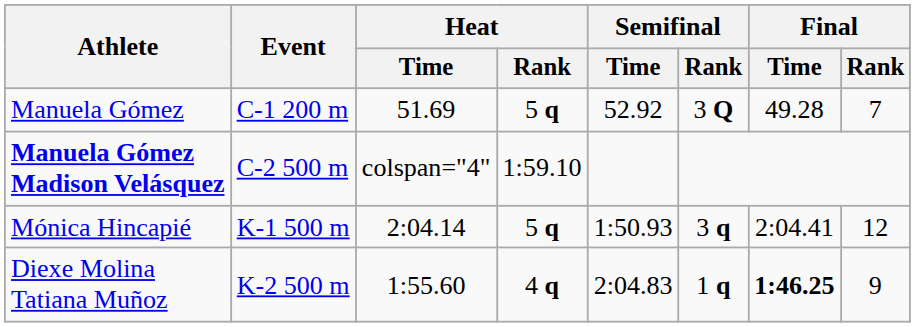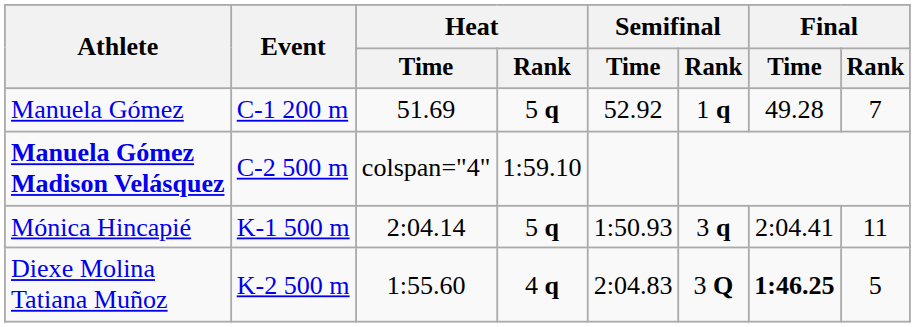(713, 110) 3 Q -> (713, 110) 1 q
(875, 226) 12 -> (875, 226) 11
(713, 285) 1 q -> (713, 285) 3 Q
(875, 285) 9 -> (875, 285) 5
